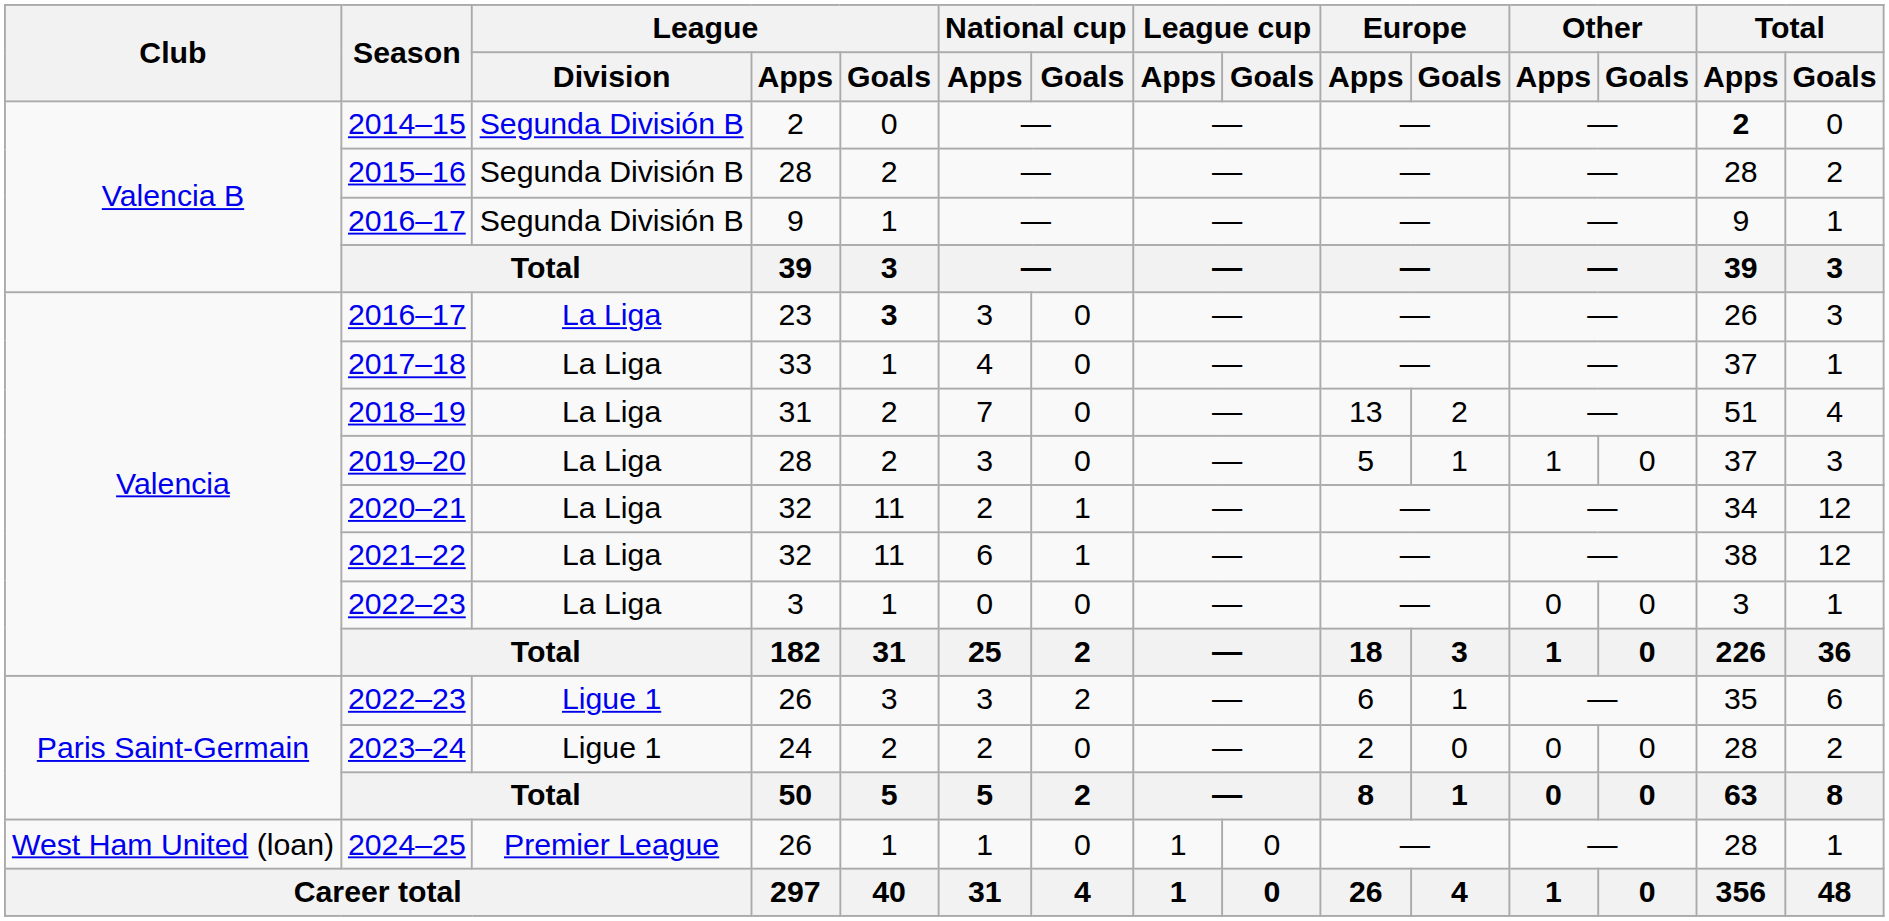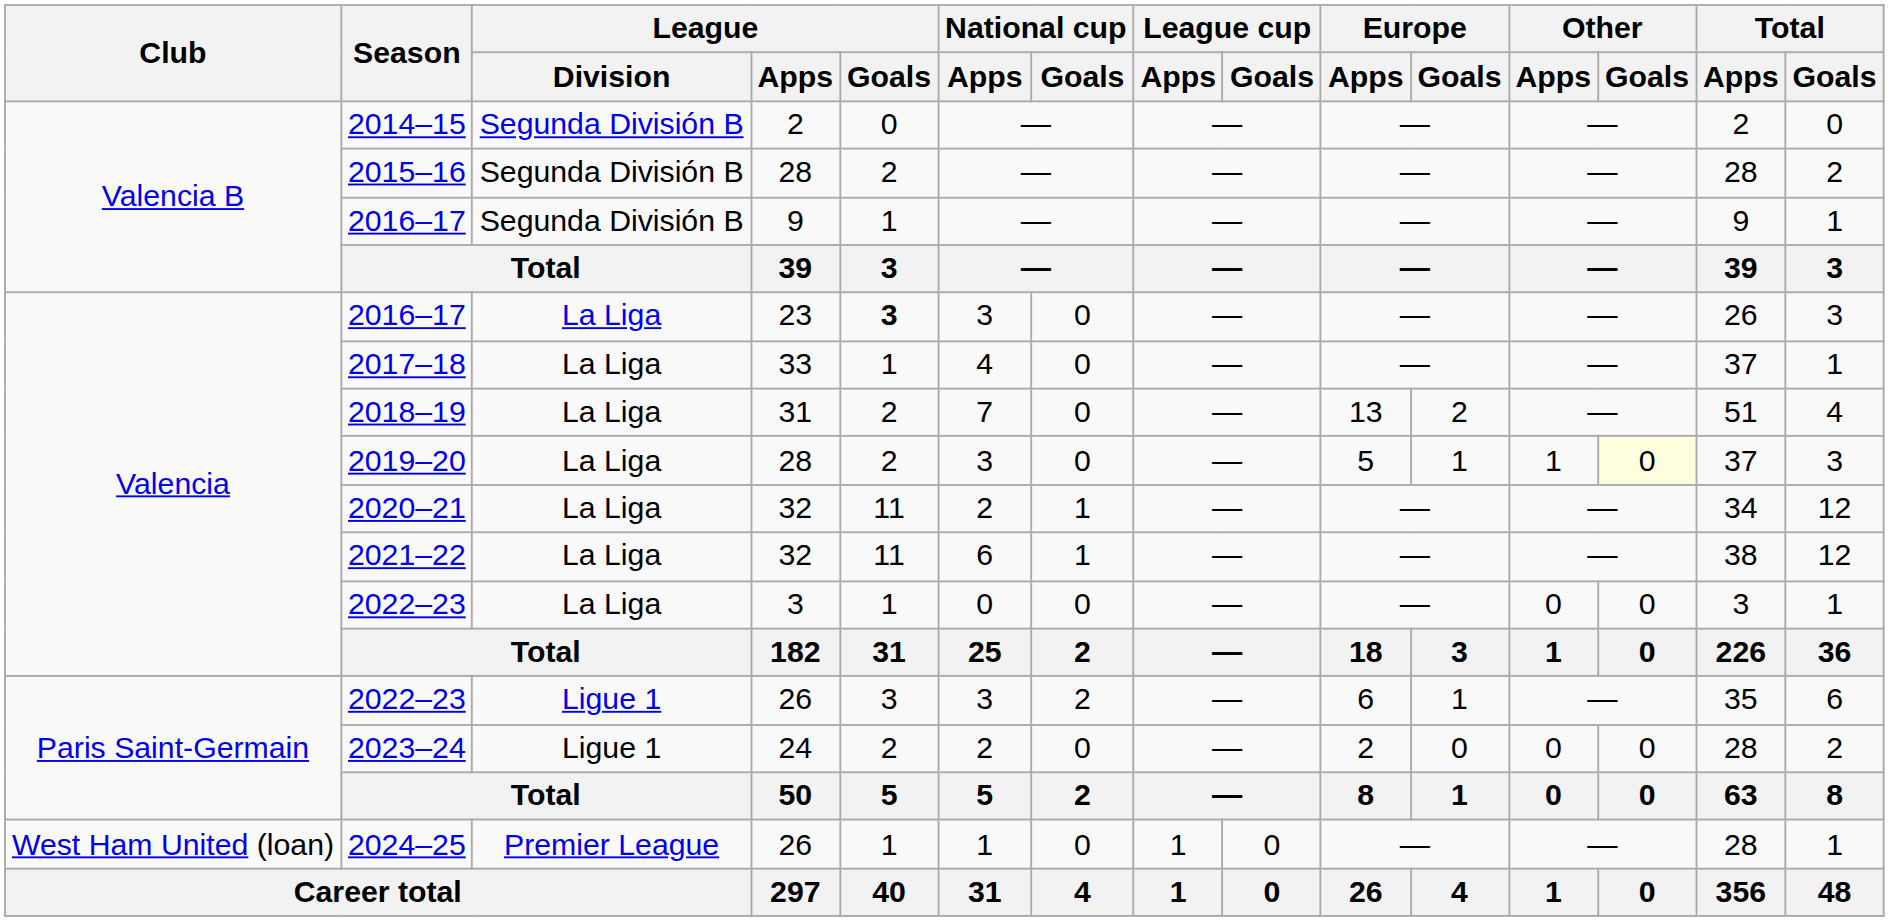(1741, 124) bold -> (1741, 124) normal
(1647, 460) no background -> (1647, 460) lightyellow background
